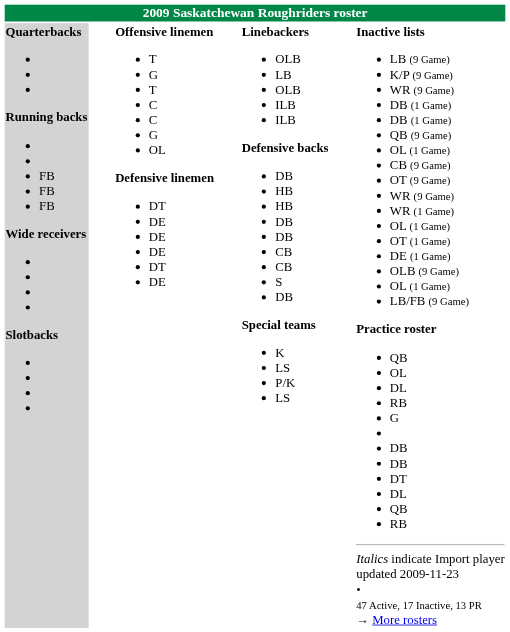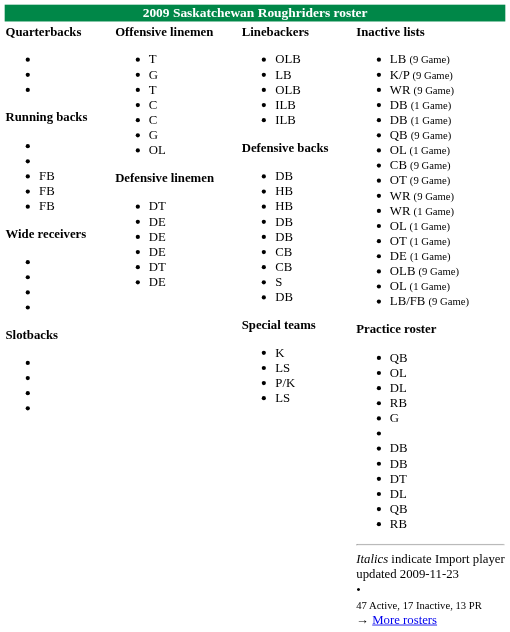(46, 220) lightgrey background -> (46, 220) no background
